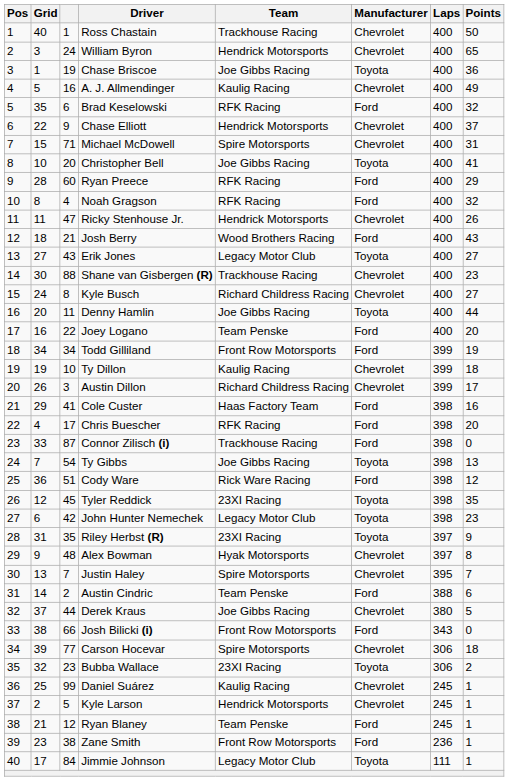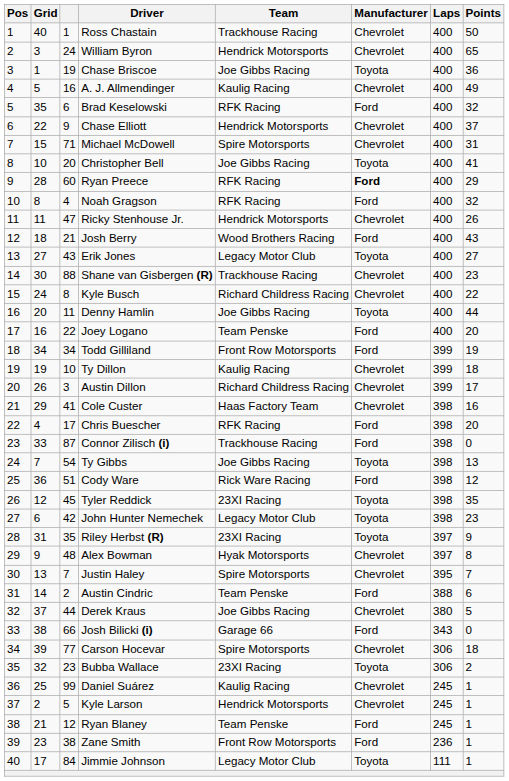(366, 181) normal -> (367, 181) bold
(472, 293) 27 -> (472, 293) 22
(366, 405) Ford -> (379, 405) Chevrolet
(277, 630) Front Row Motorsports -> (245, 630) Garage 66
